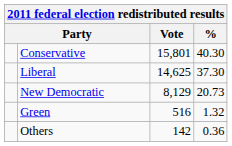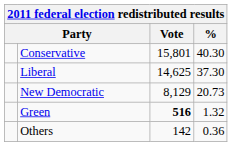(182, 111) normal -> (182, 111) bold
